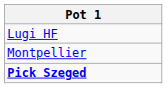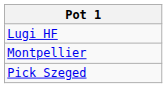(47, 73) bold -> (47, 73) normal
